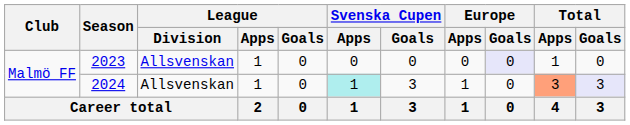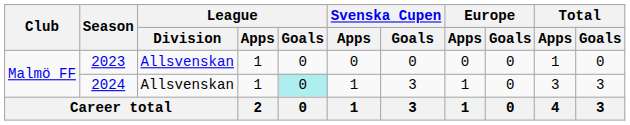(510, 62) lavender background -> (510, 62) no background
(303, 85) no background -> (303, 85) paleturquoise background
(354, 85) paleturquoise background -> (354, 85) no background
(555, 85) lightsalmon background -> (555, 85) no background
(600, 85) lavender background -> (600, 85) no background
